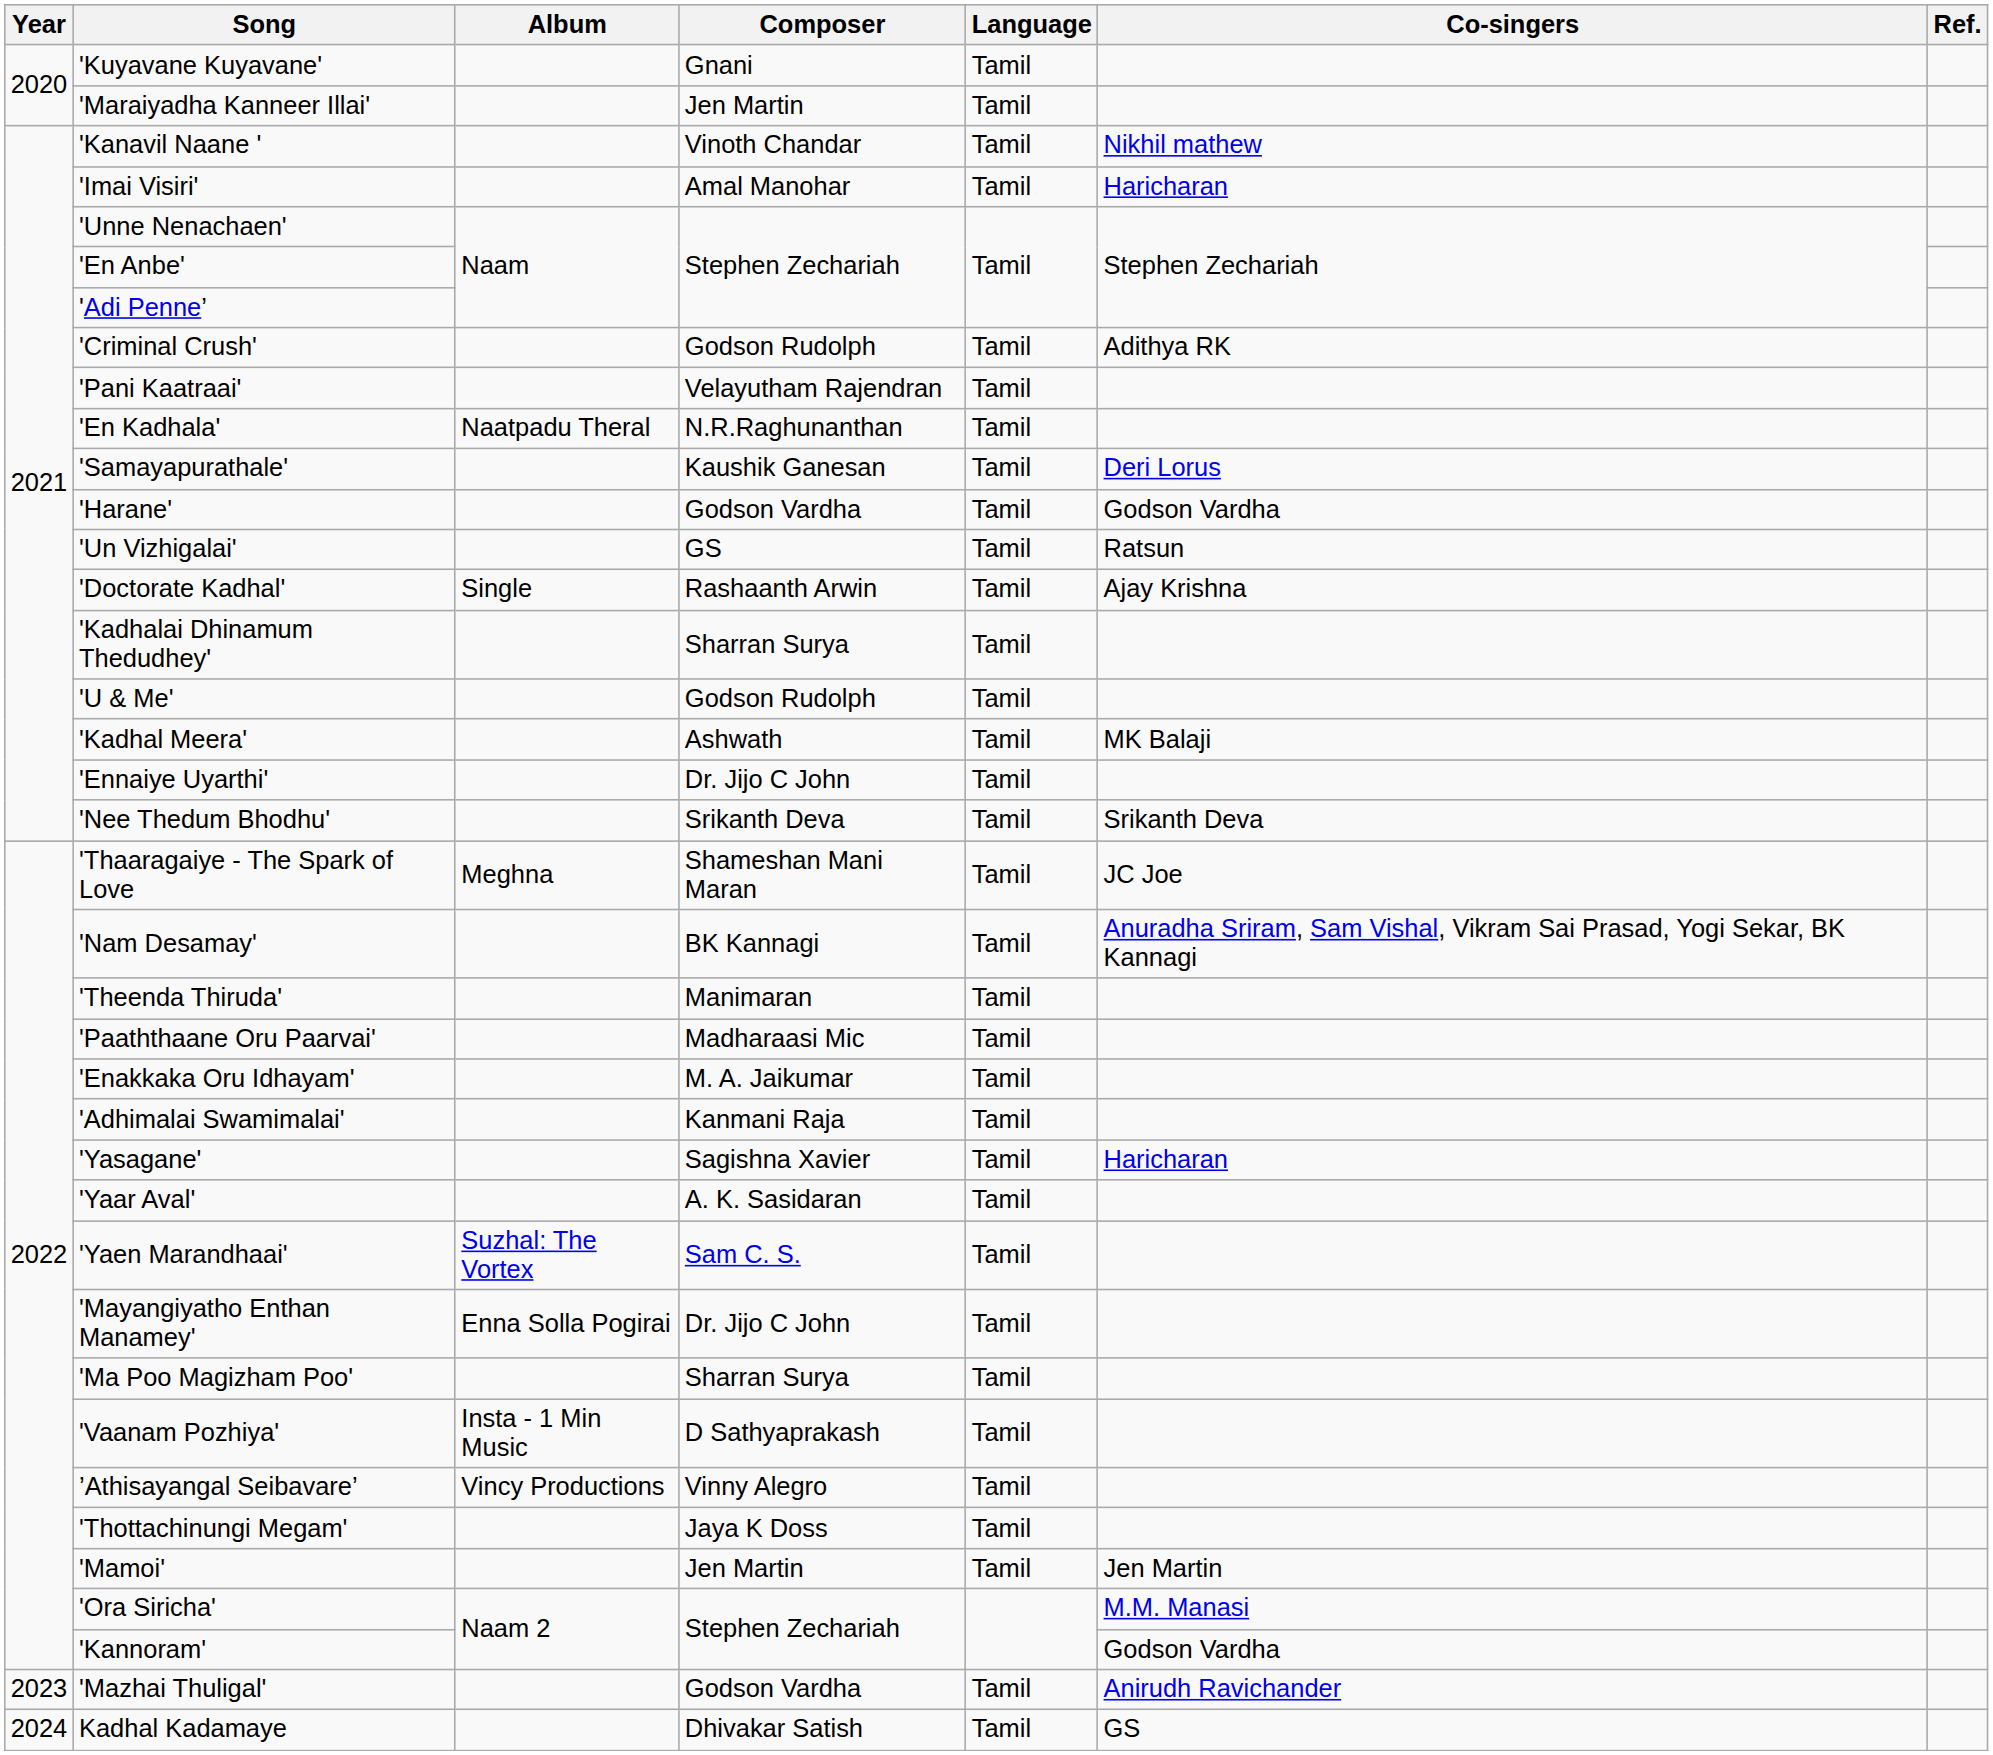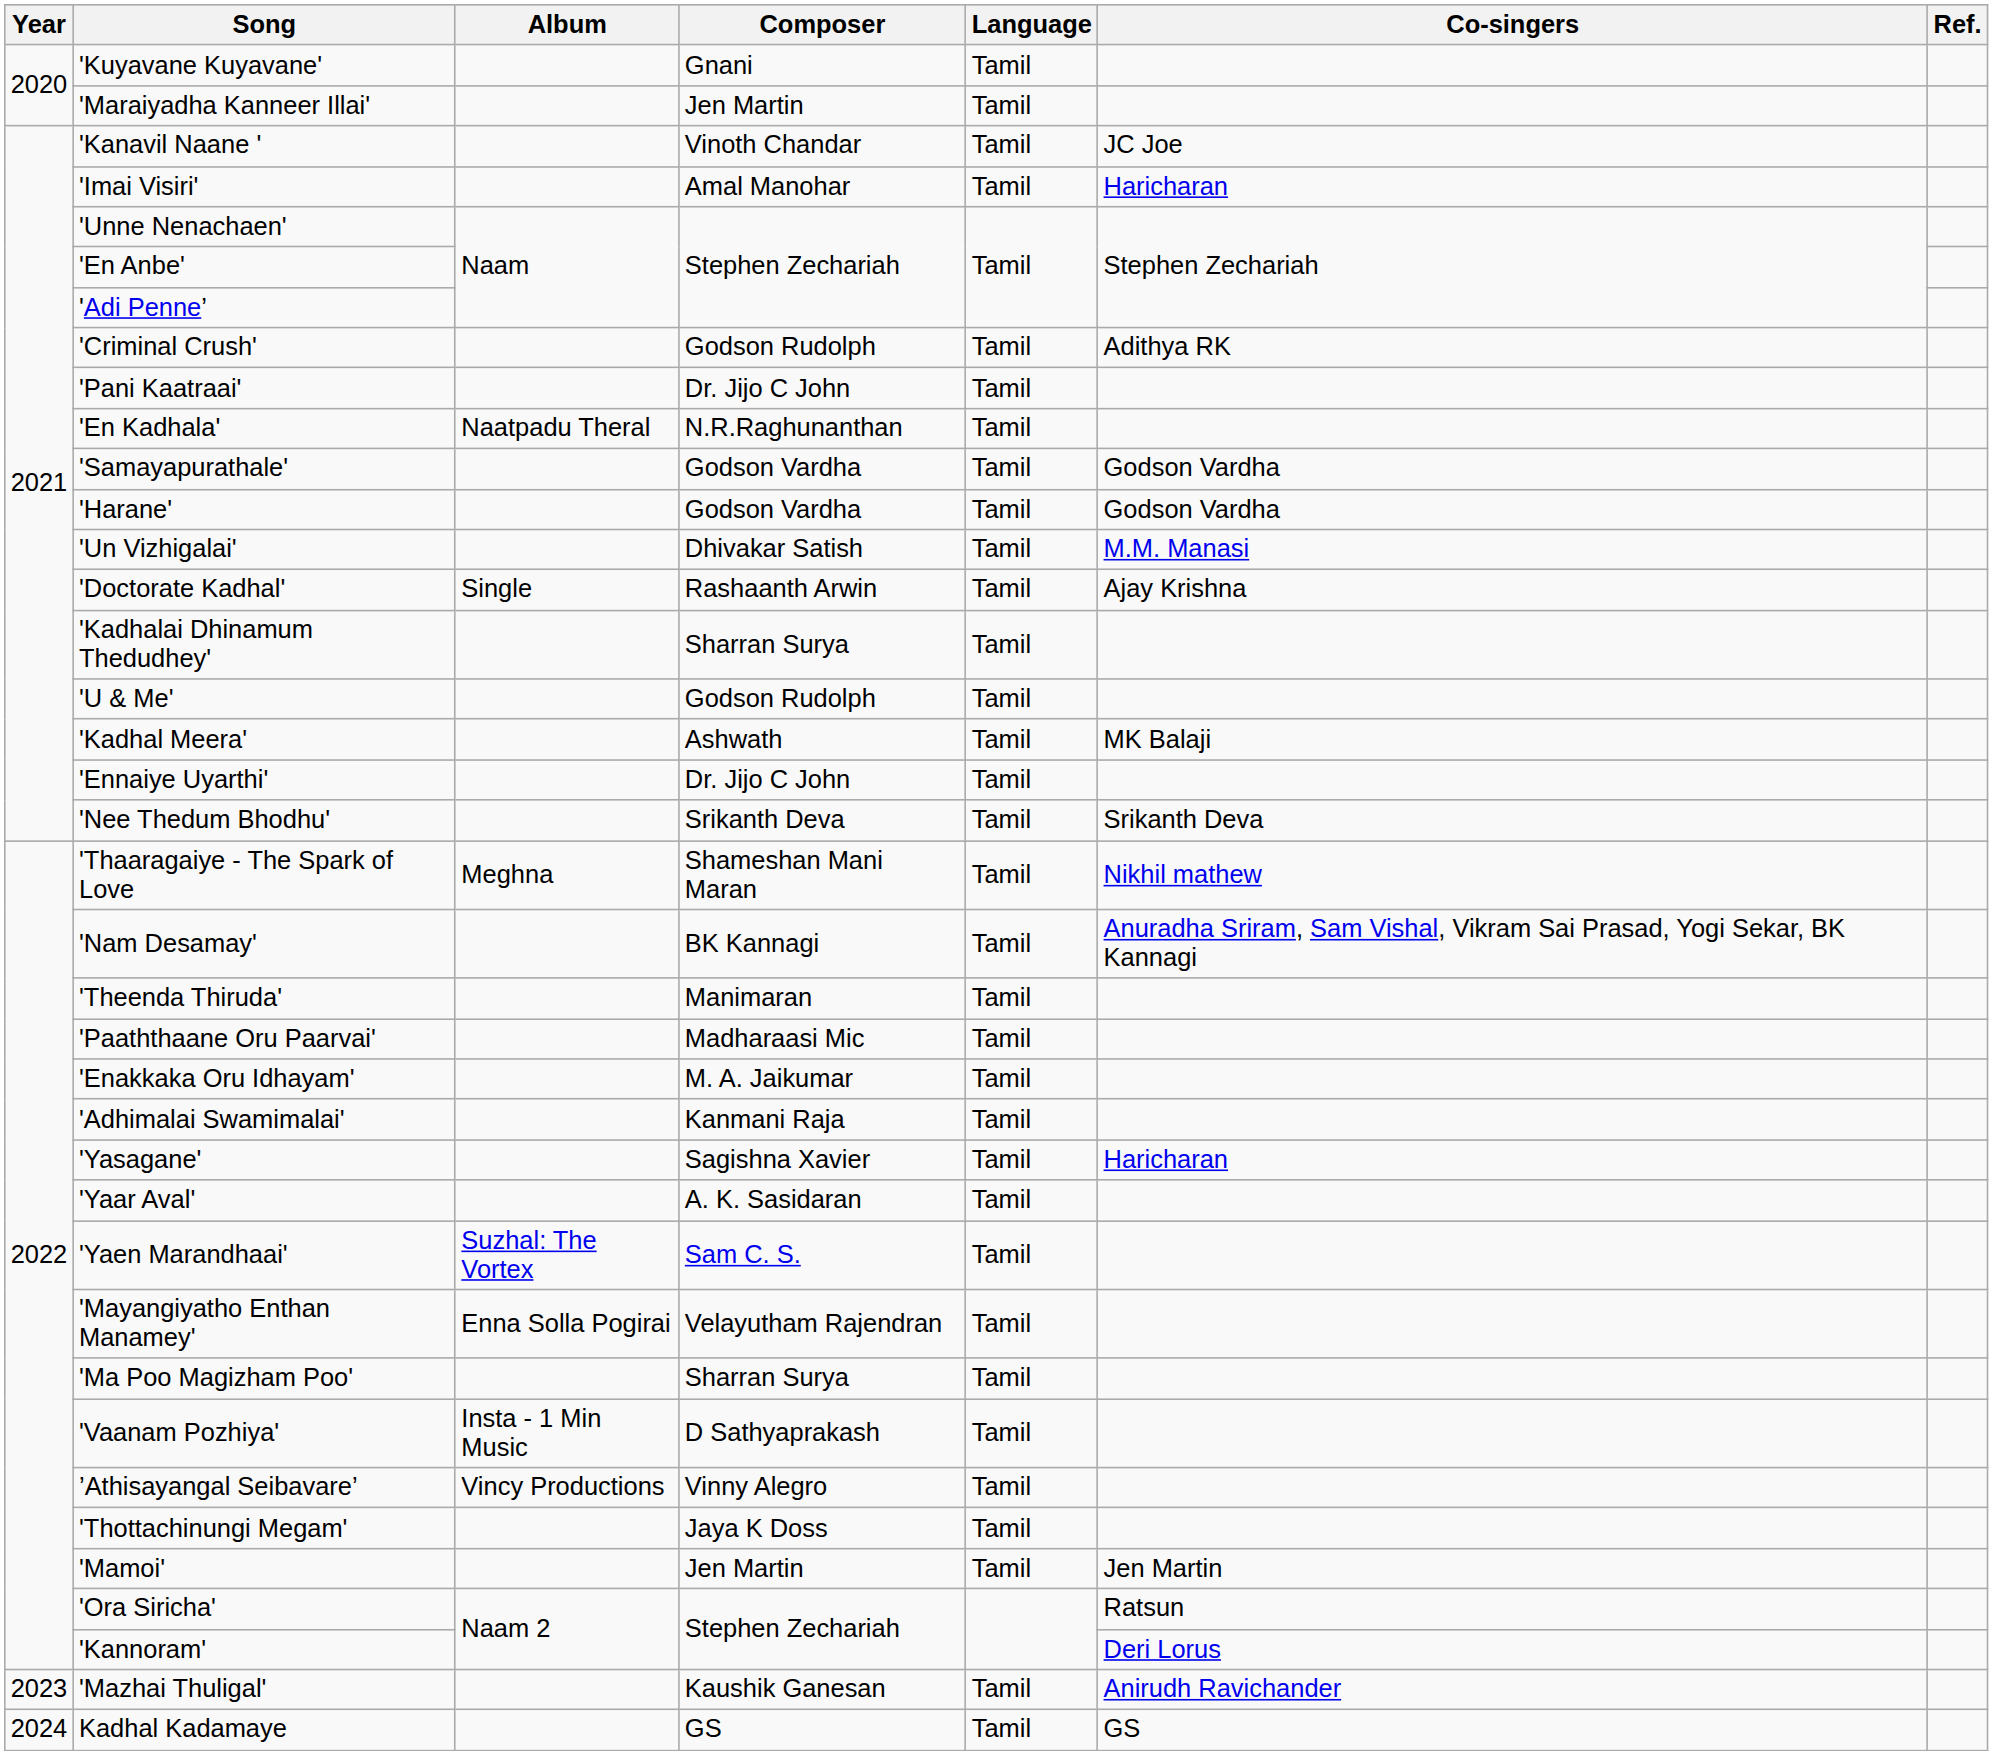(1183, 145) Nikhil mathew -> (1143, 145) JC Joe
(814, 387) Velayutham Rajendran -> (768, 387) Dr. Jijo C John
(785, 468) Kaushik Ganesan -> (773, 468) Godson Vardha
(1162, 468) Deri Lorus -> (1192, 468) Godson Vardha
(703, 549) GS -> (774, 549) Dhivakar Satish
(1144, 549) Ratsun -> (1176, 549) M.M. Manasi
(1143, 874) JC Joe -> (1183, 874) Nikhil mathew
(768, 1323) Dr. Jijo C John -> (814, 1323) Velayutham Rajendran
(1176, 1608) M.M. Manasi -> (1144, 1608) Ratsun
(1192, 1648) Godson Vardha -> (1162, 1648) Deri Lorus
(773, 1689) Godson Vardha -> (785, 1689) Kaushik Ganesan
(774, 1729) Dhivakar Satish -> (703, 1729) GS
